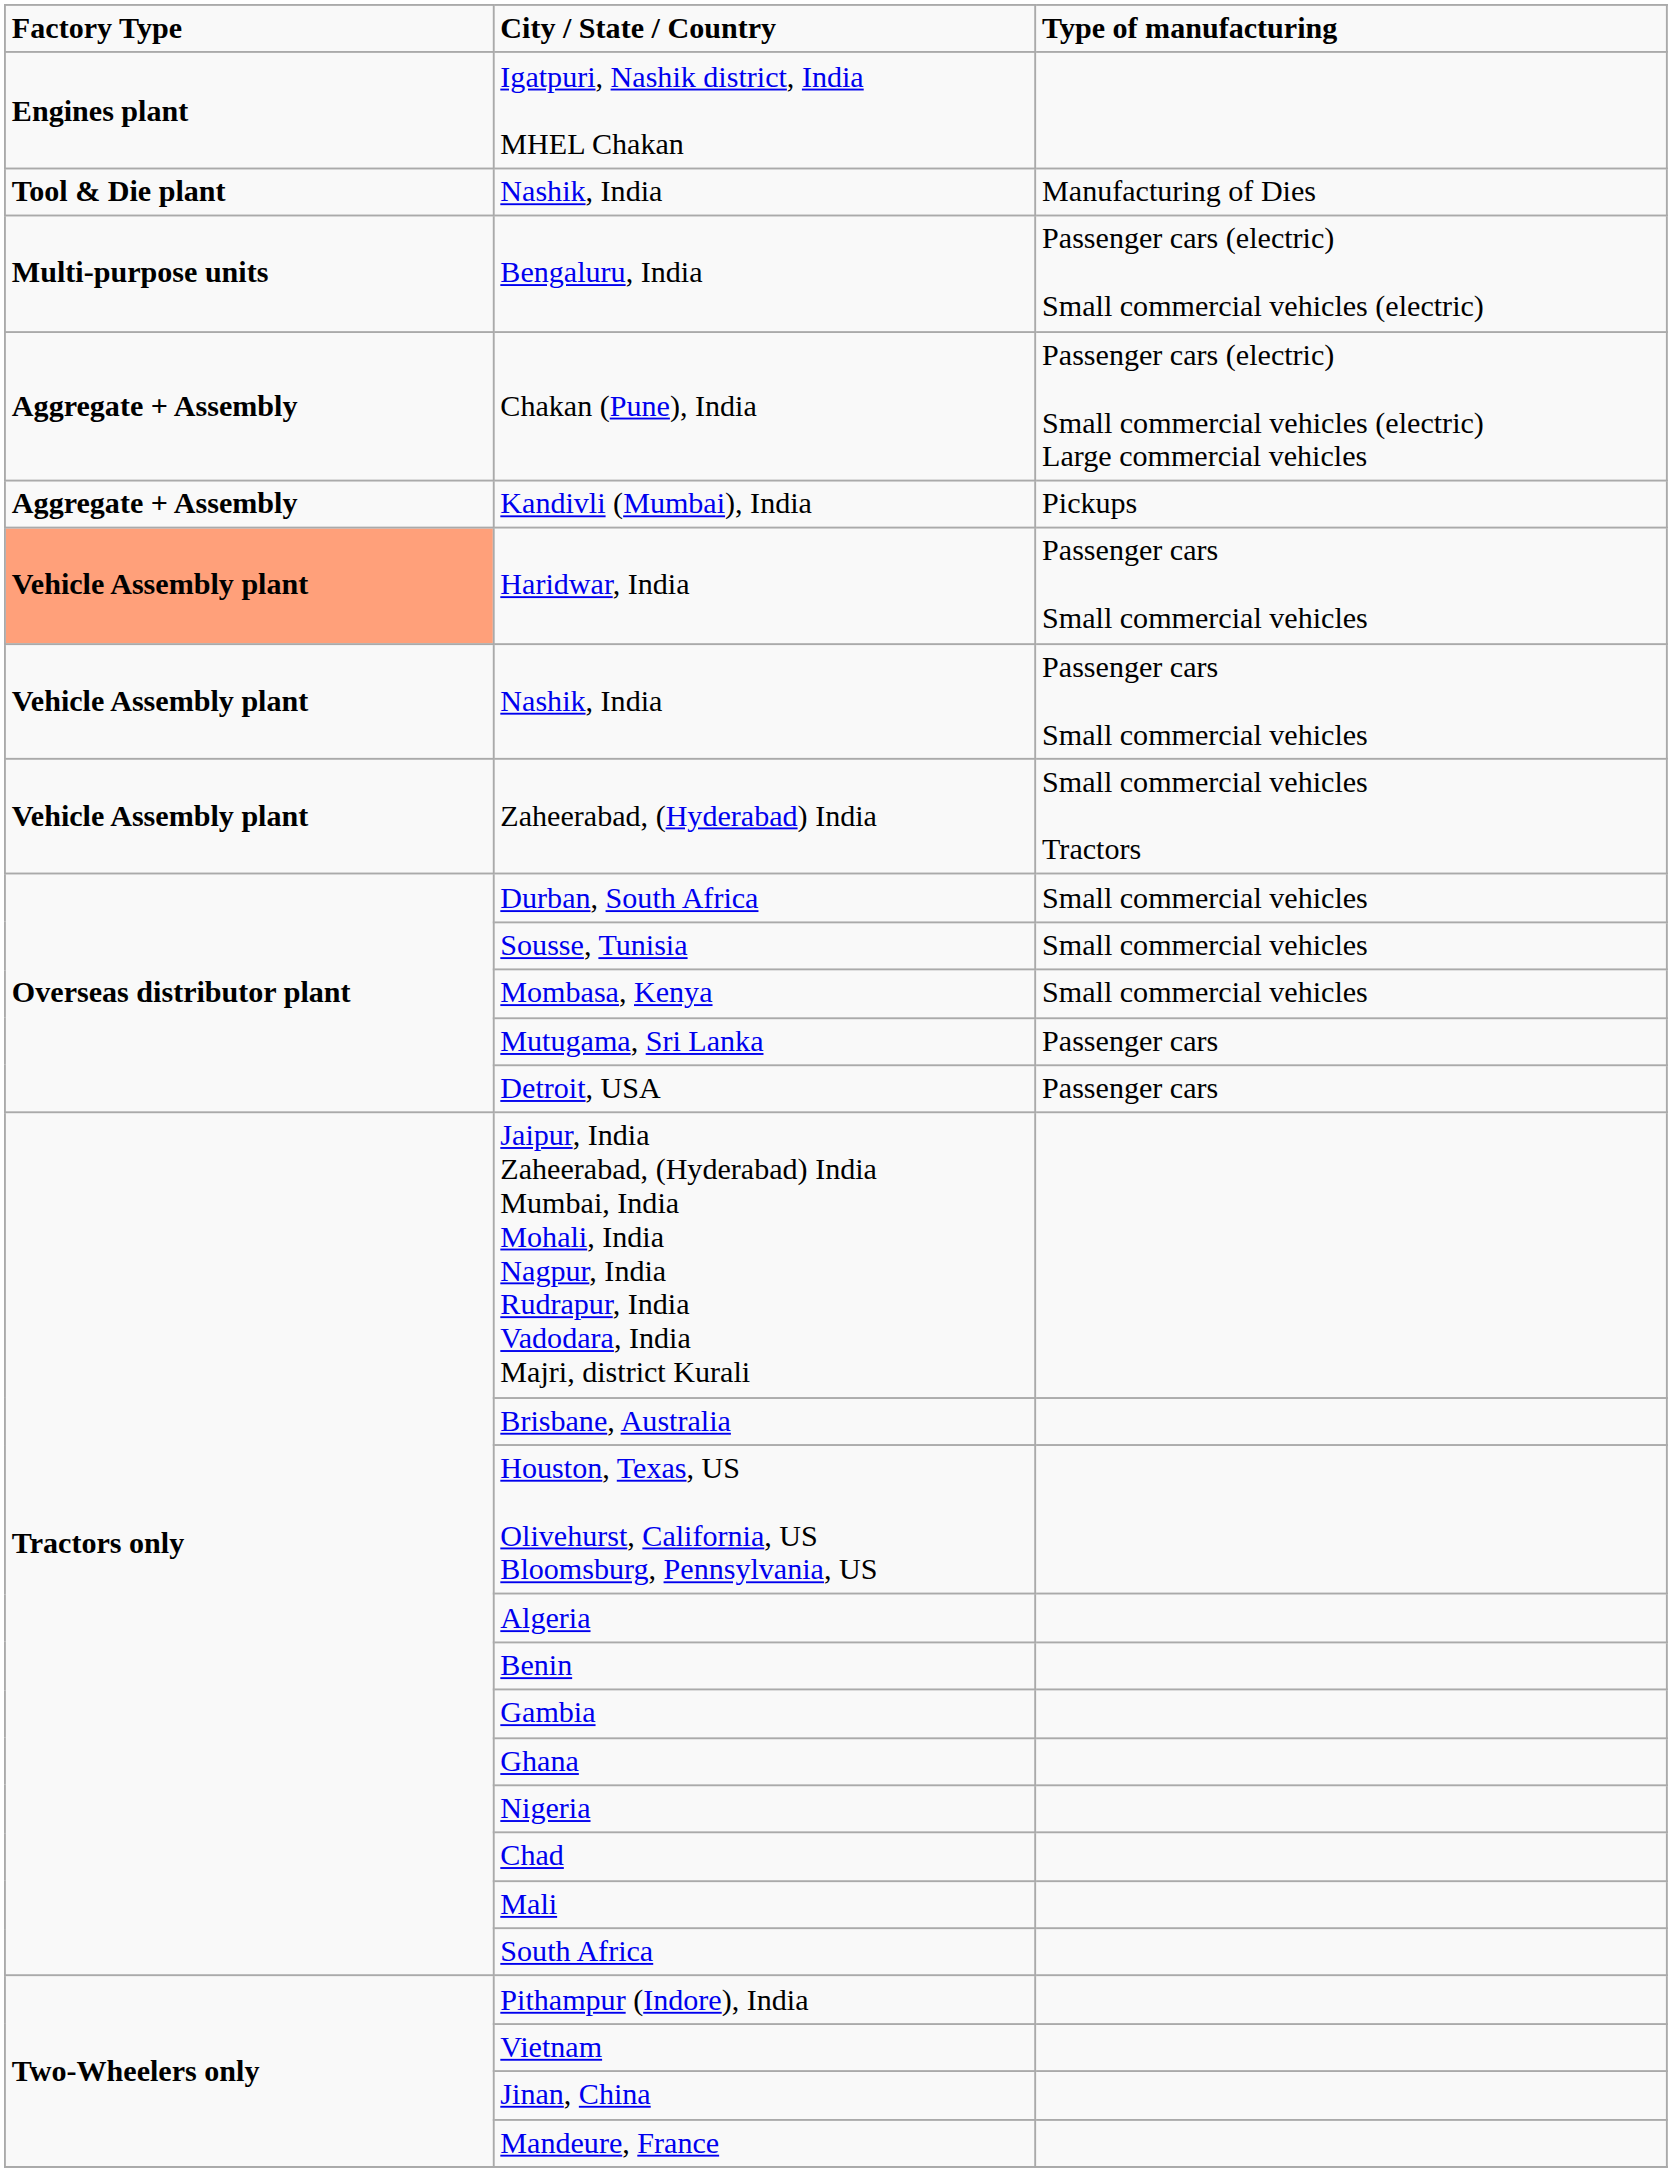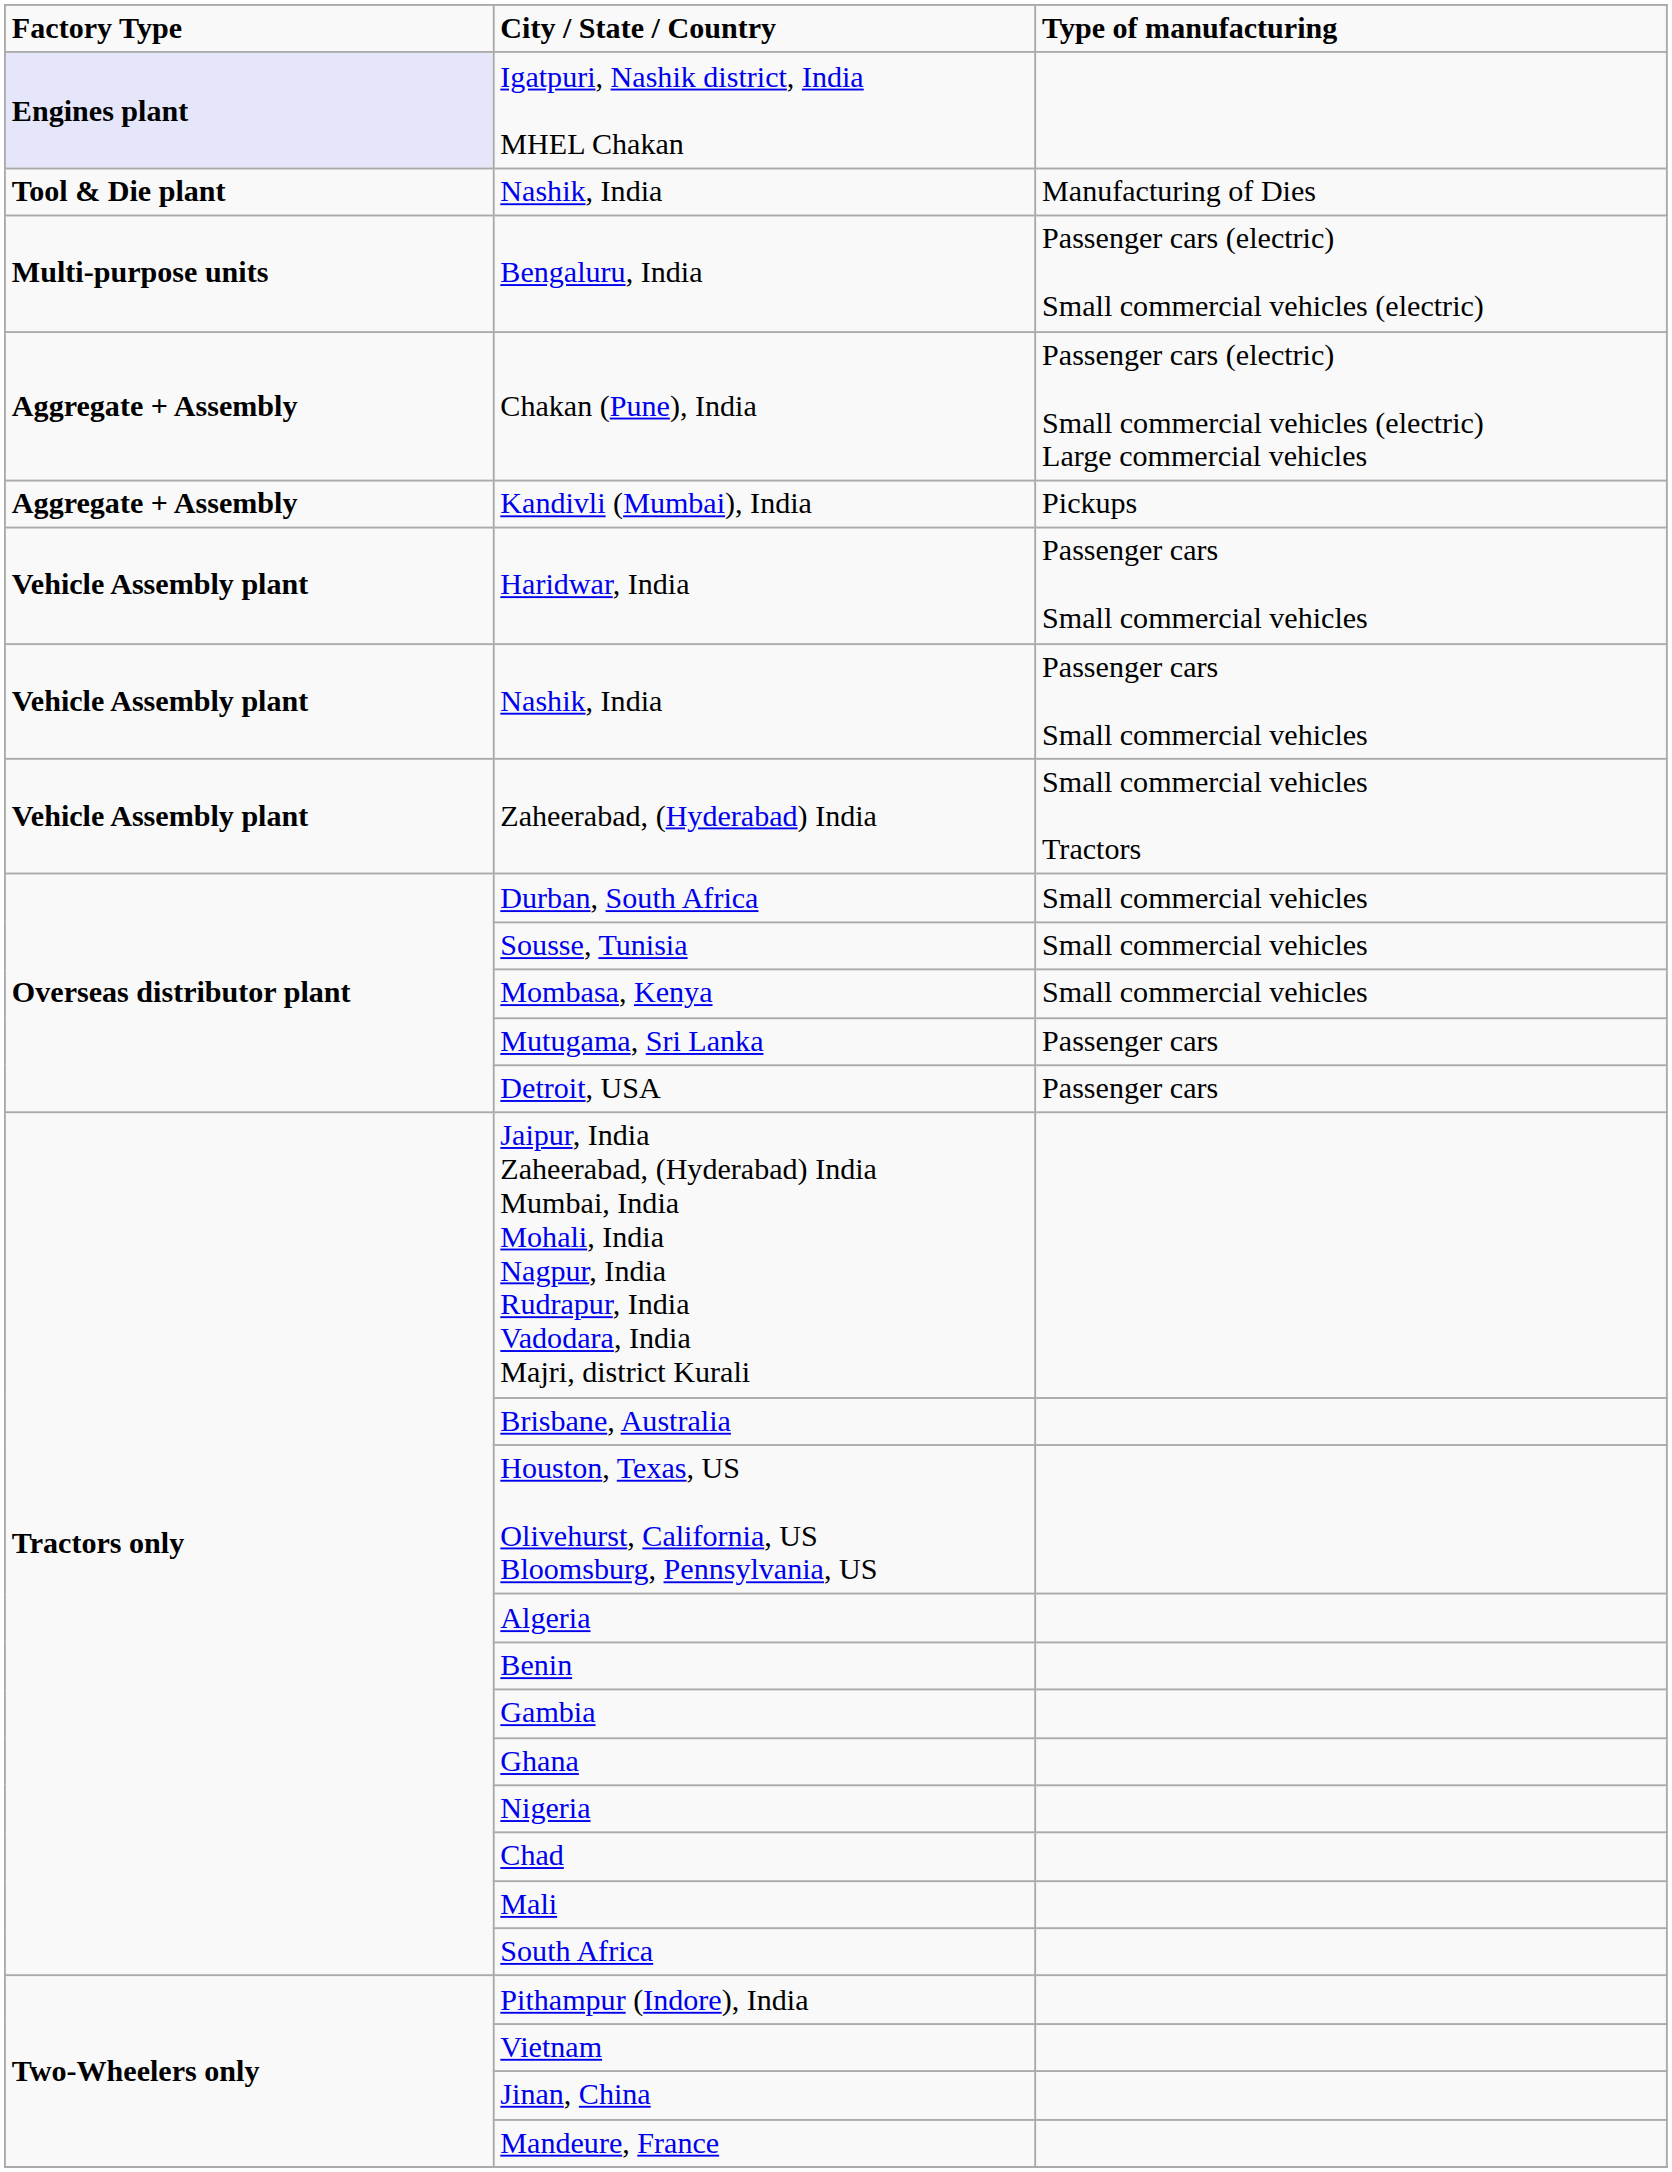(100, 109) no background -> (100, 109) lavender background
(160, 585) lightsalmon background -> (160, 585) no background
